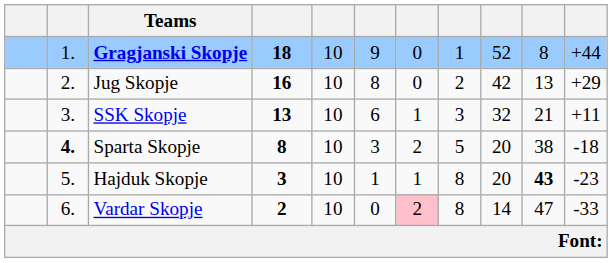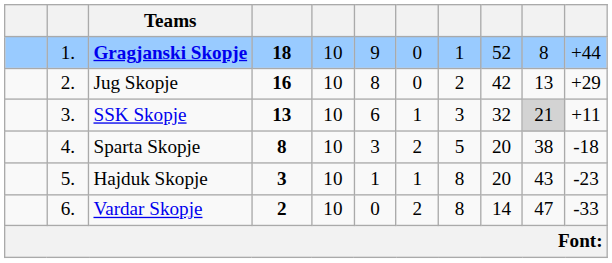(544, 115) no background -> (544, 115) lightgrey background
(68, 147) bold -> (68, 147) normal
(544, 178) bold -> (544, 178) normal
(417, 210) pink background -> (417, 210) no background
